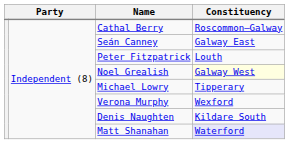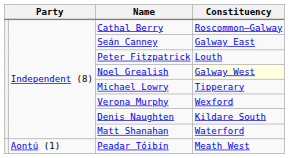(219, 131) lavender background -> (219, 131) no background
+ row: (133, 146)
